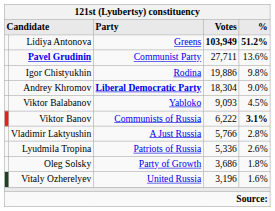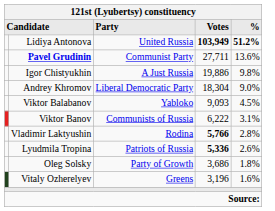(188, 42) Greens -> (166, 42) United Russia
(187, 73) Rodina -> (167, 73) A Just Russia
(148, 88) bold -> (144, 88) normal
(257, 118) bold -> (250, 118) normal
(175, 133) A Just Russia -> (179, 133) Rodina
(226, 133) normal -> (218, 133) bold
(226, 149) normal -> (218, 149) bold
(174, 179) United Russia -> (180, 179) Greens
